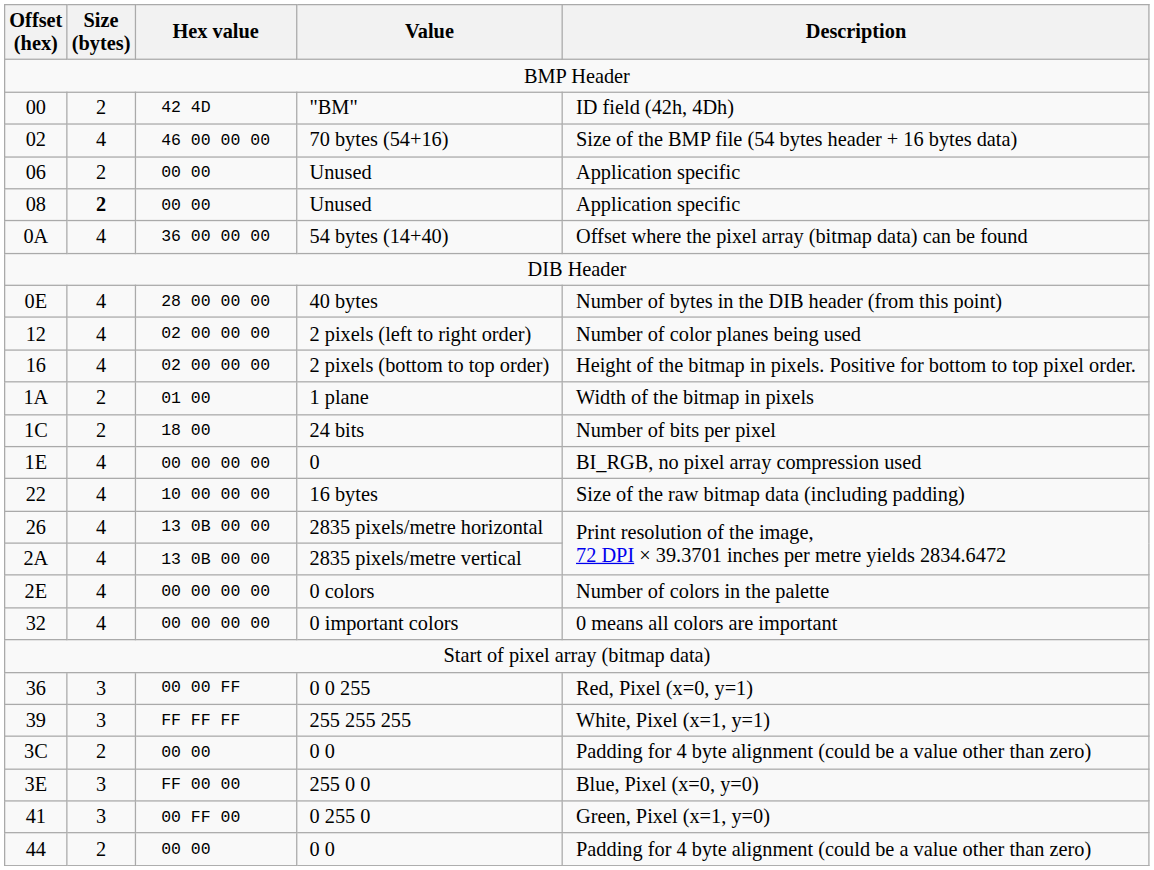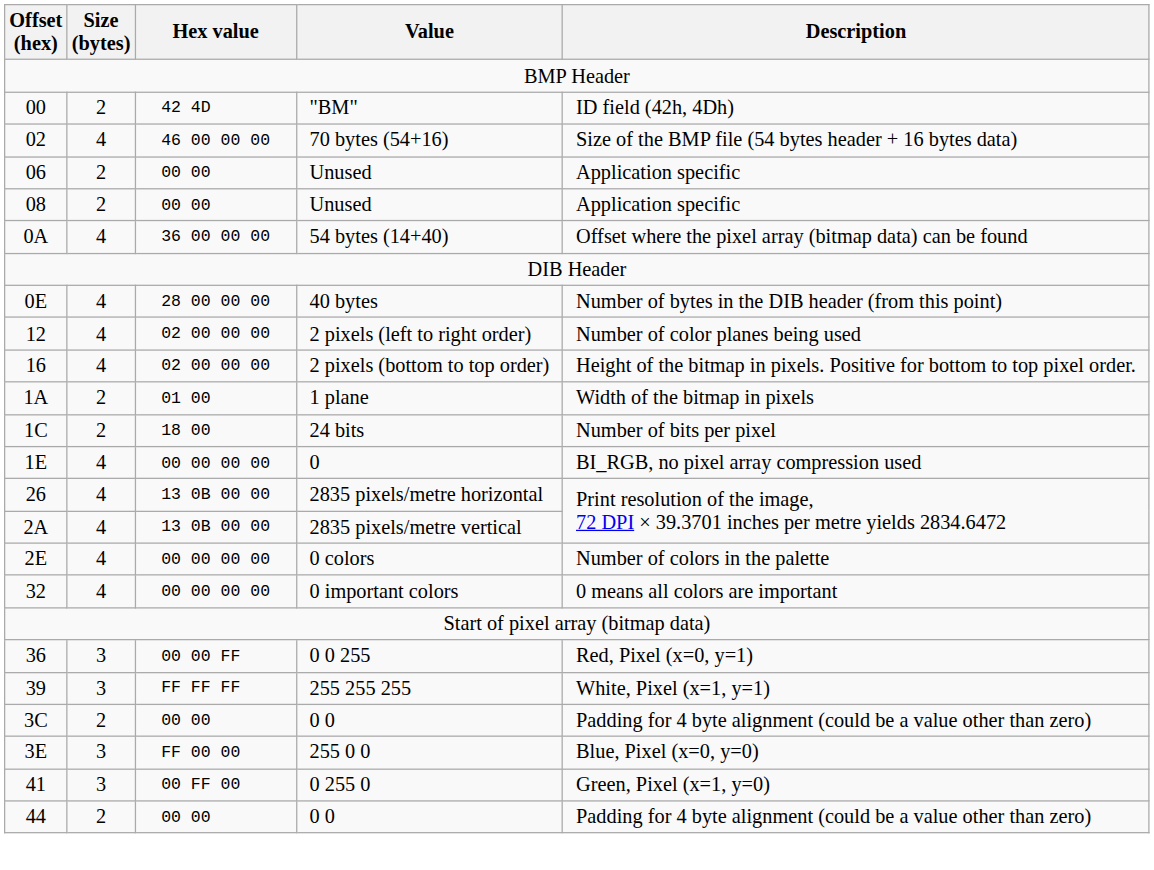(101, 204) bold -> (101, 204) normal
- row: (36, 494)
